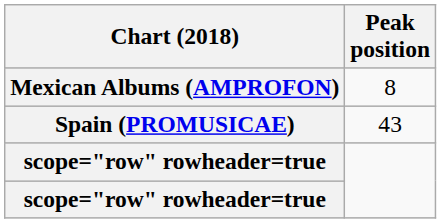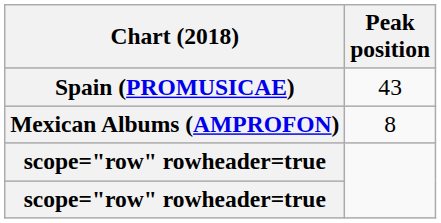rows swapped: (175, 86) <-> (175, 124)
